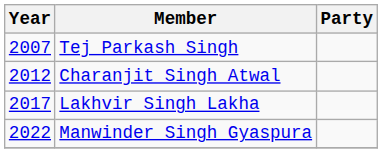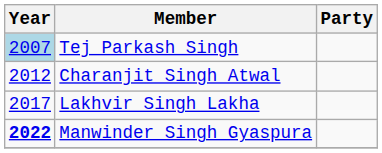(30, 48) no background -> (30, 48) lightblue background
(30, 133) normal -> (30, 133) bold
